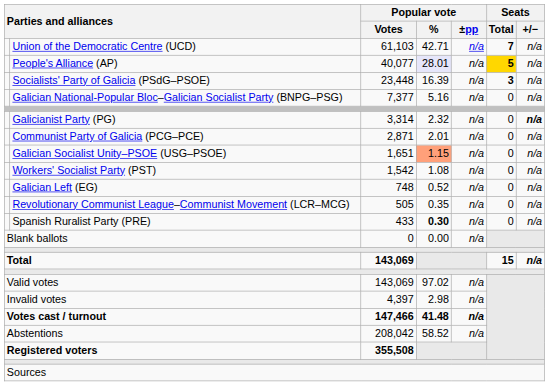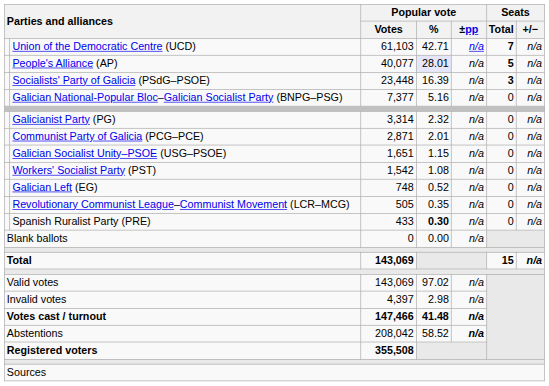(511, 64) gold background -> (511, 64) no background
(534, 119) bold -> (535, 119) normal
(438, 153) lightsalmon background -> (438, 153) no background
(476, 333) normal -> (476, 333) bold
